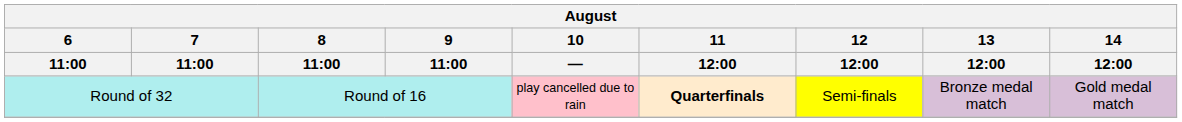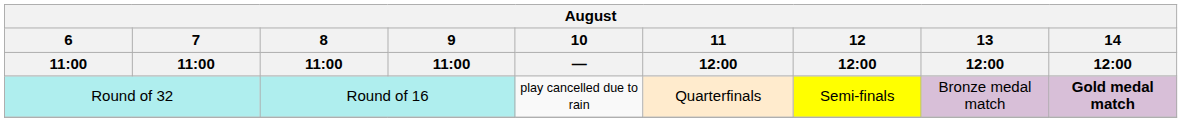(575, 97) pink background -> (579, 97) no background
(717, 96) bold -> (718, 96) normal
(1113, 96) normal -> (1113, 96) bold
